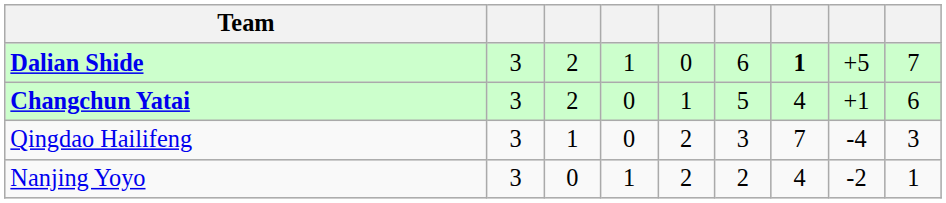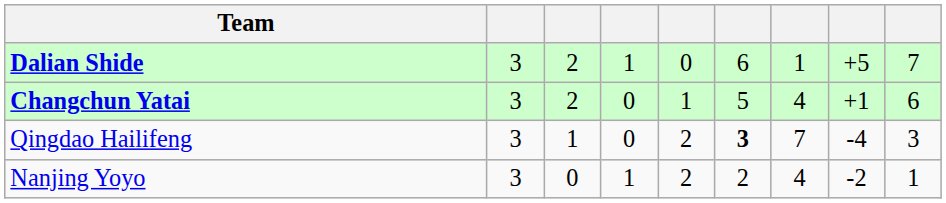(800, 62) bold -> (800, 62) normal
(743, 139) normal -> (743, 139) bold
